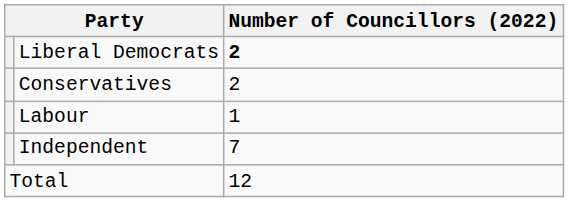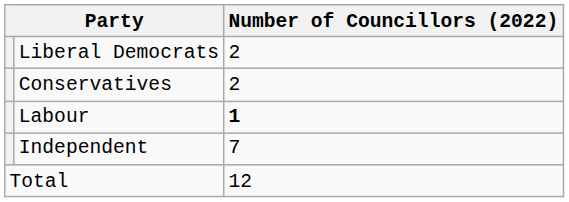(234, 53) bold -> (234, 53) normal
(234, 117) normal -> (234, 117) bold
